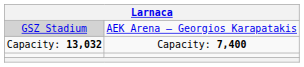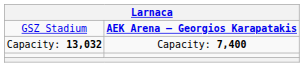(54, 29) lightgrey background -> (54, 29) no background
(202, 29) normal -> (202, 29) bold
